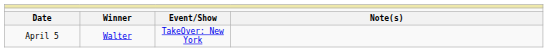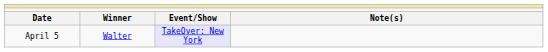(193, 36) no background -> (193, 36) lavender background
